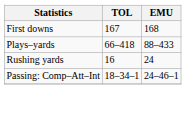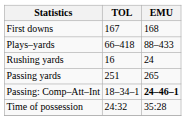+ row: (34, 76)
(161, 76) normal -> (161, 91) bold
+ row: (45, 107)
